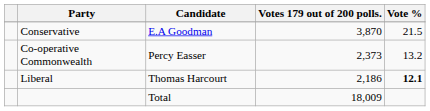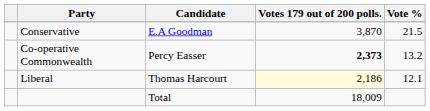(369, 55) normal -> (369, 55) bold
(369, 79) no background -> (369, 79) lightyellow background
(412, 79) bold -> (412, 79) normal
